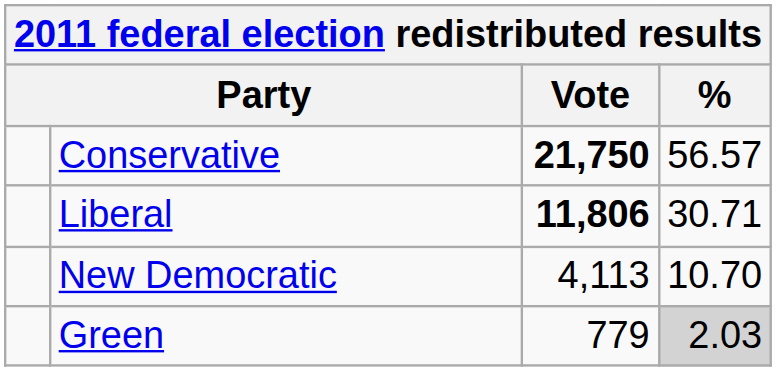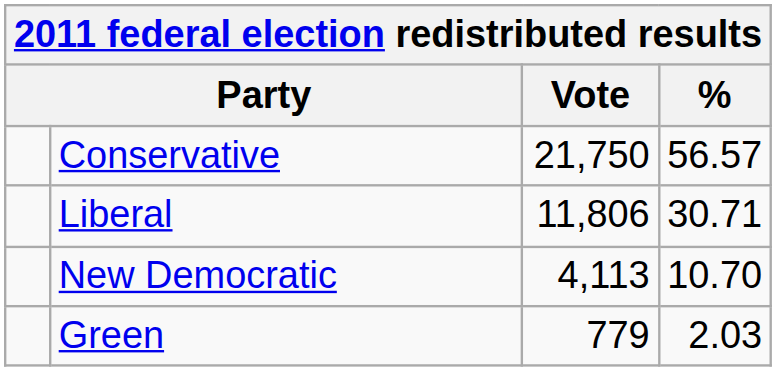(592, 154) bold -> (592, 154) normal
(593, 214) bold -> (593, 214) normal
(725, 335) lightgrey background -> (725, 335) no background
